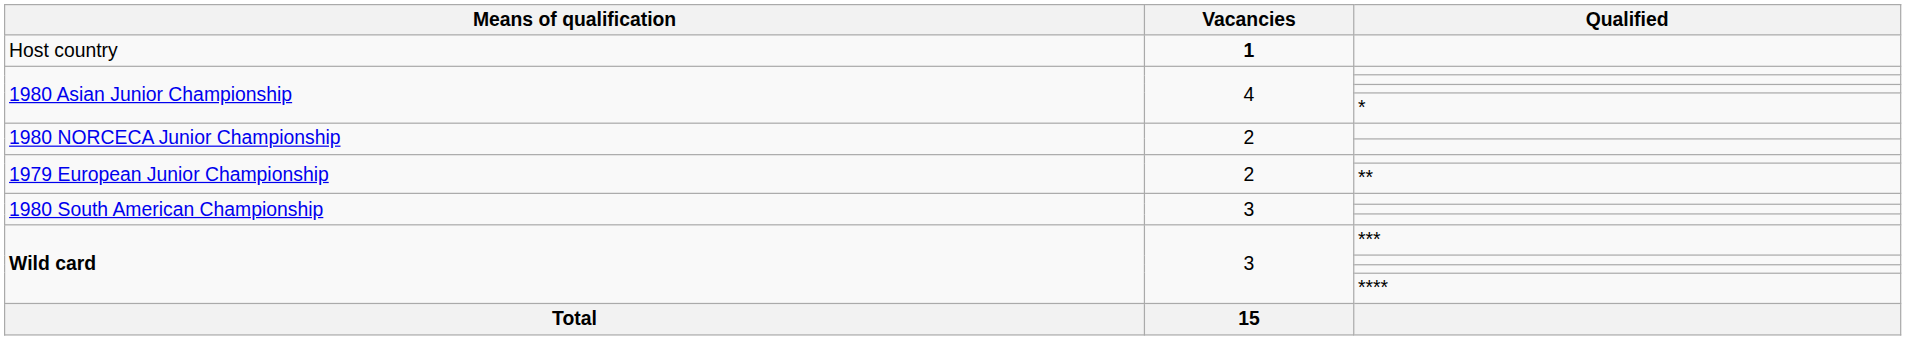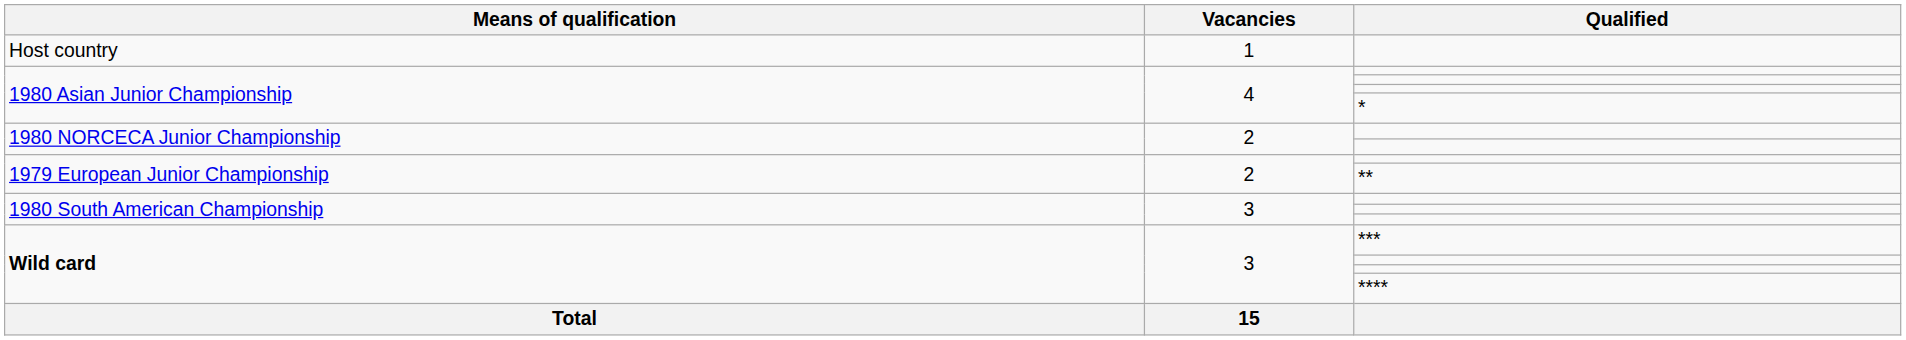(1249, 50) bold -> (1249, 50) normal
